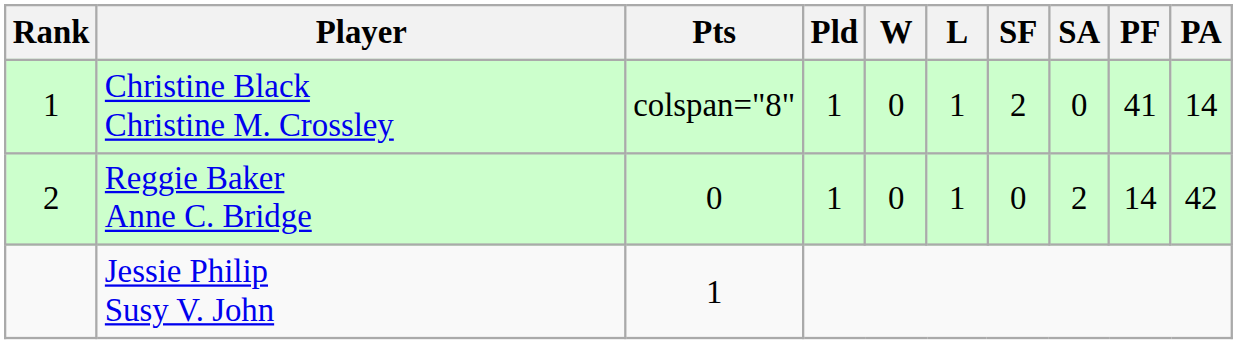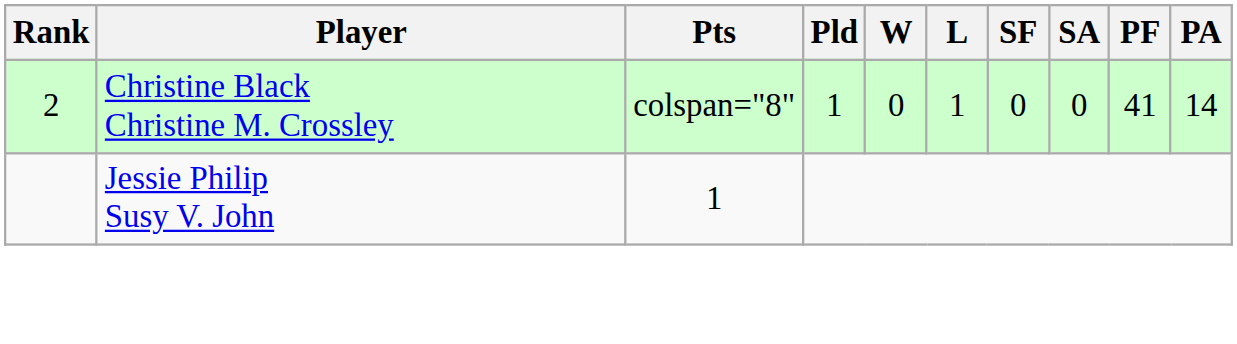(51, 105) 1 -> (51, 105) 2
(1018, 105) 2 -> (1018, 105) 0
- row: (208, 198)
